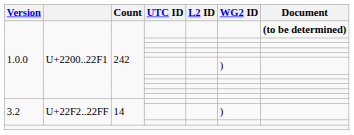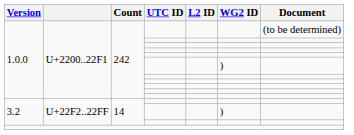(305, 29) bold -> (302, 29) normal
